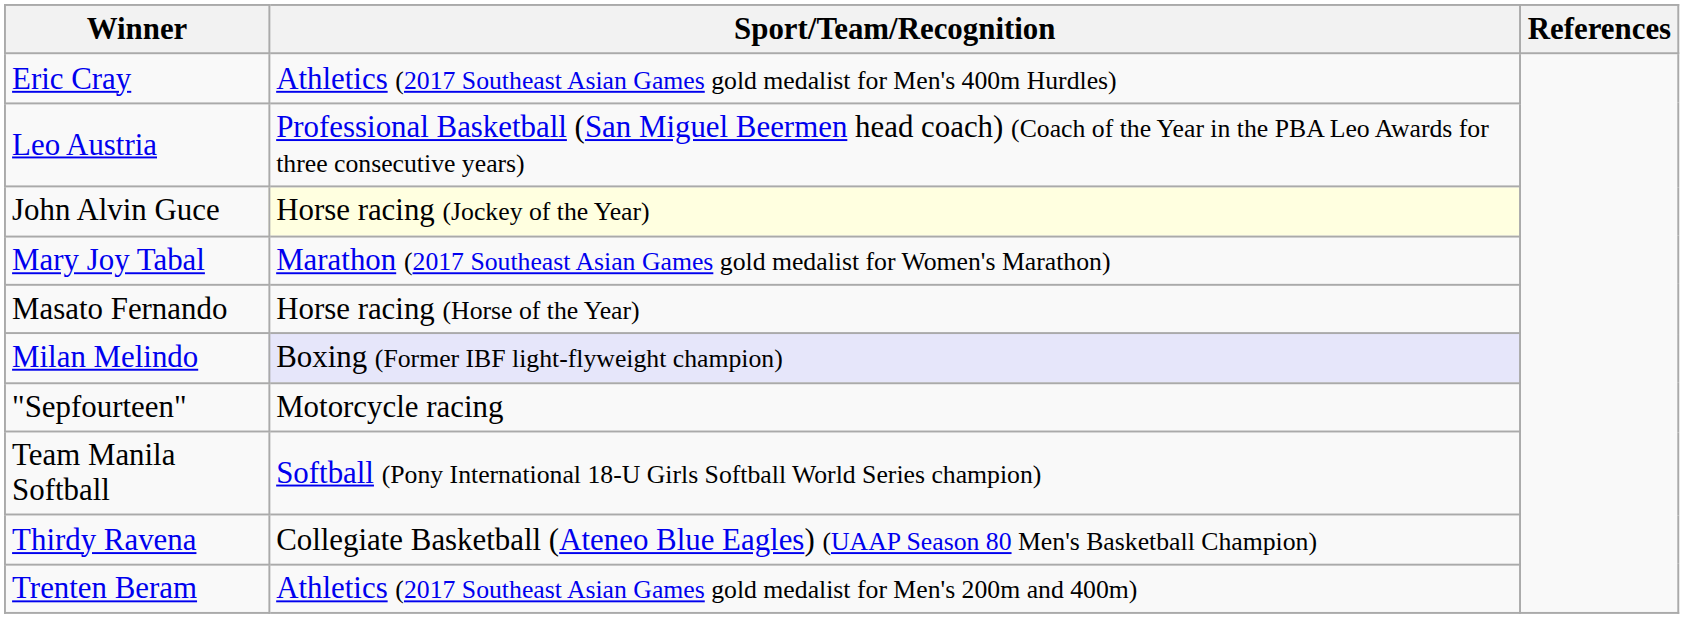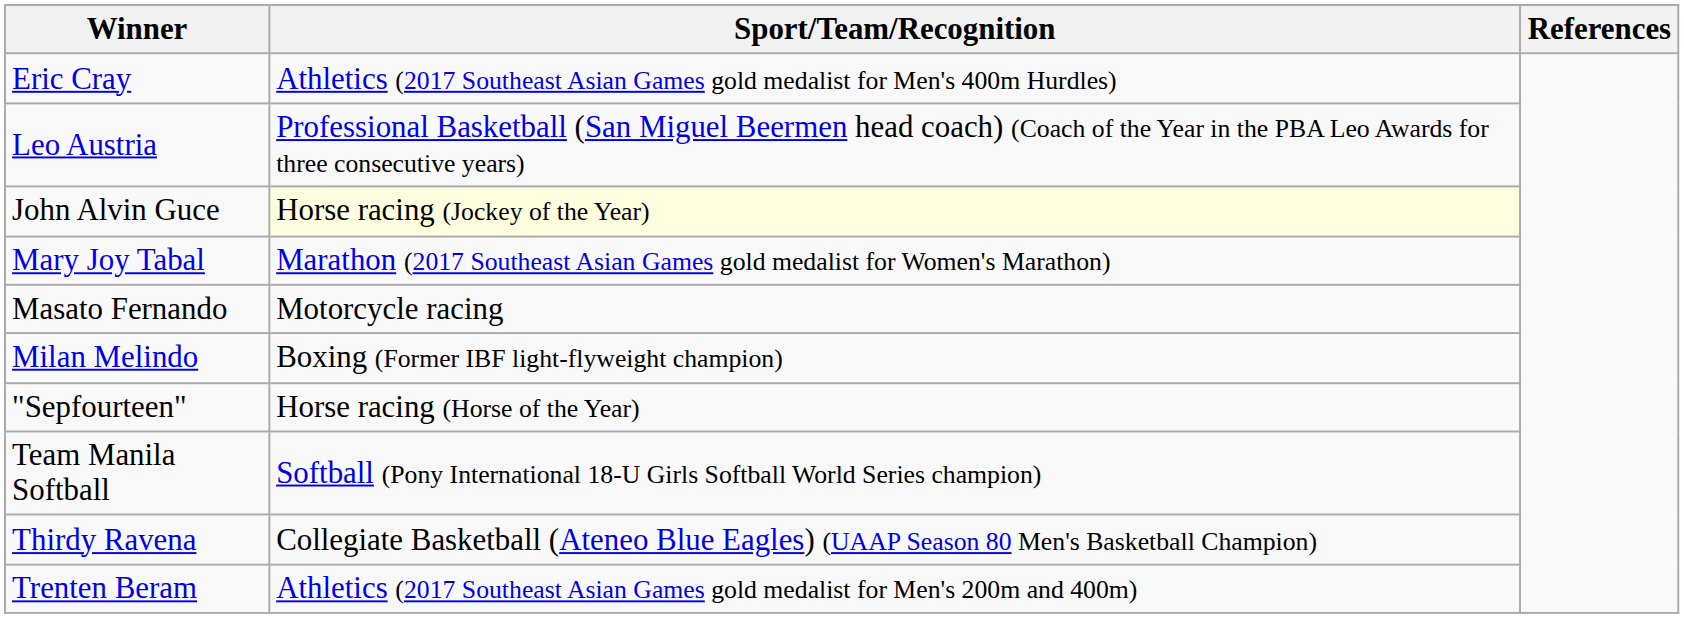(458, 308) Horse racing (Horse of the Year) -> (390, 308) Motorcycle racing
(529, 357) lavender background -> (529, 357) no background
(390, 406) Motorcycle racing -> (458, 406) Horse racing (Horse of the Year)
